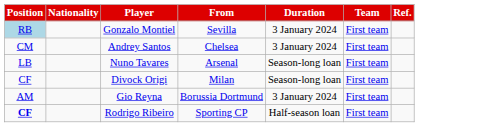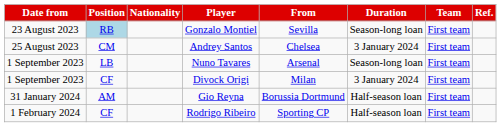+ column: (45, 12)
(304, 29) 3 January 2024 -> (386, 29) Season-long loan
(304, 79) Season-long loan -> (386, 79) 3 January 2024
(304, 96) 3 January 2024 -> (386, 96) Half-season loan
(25, 113) bold -> (107, 113) normal
